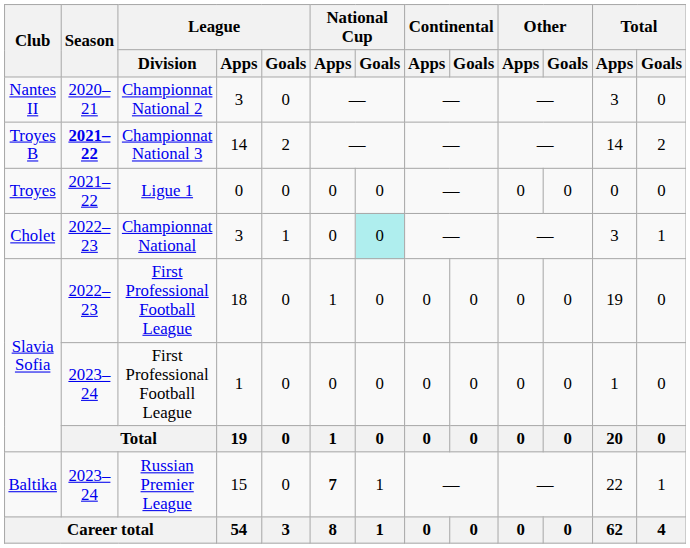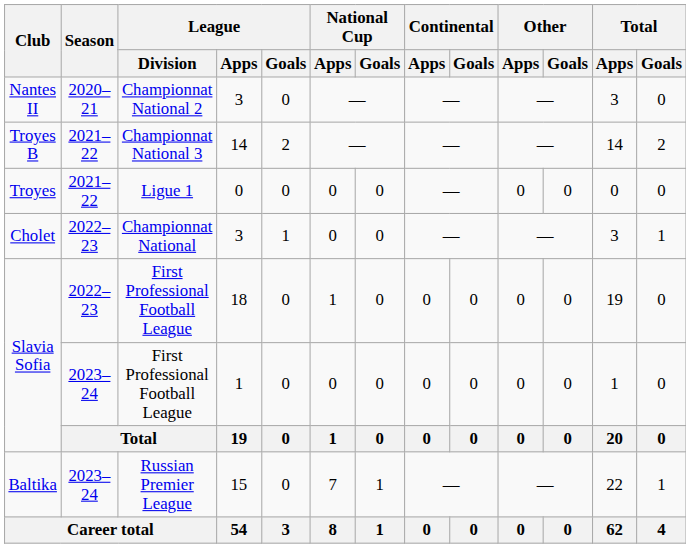(89, 145) bold -> (89, 145) normal
(380, 236) paleturquoise background -> (380, 236) no background
(333, 484) bold -> (333, 484) normal
